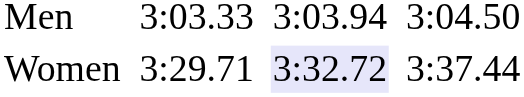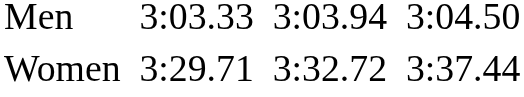(330, 68) lavender background -> (330, 68) no background
